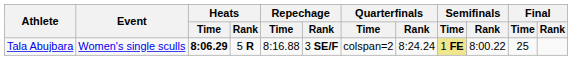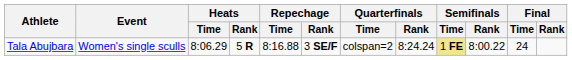(209, 47) bold -> (209, 47) normal
(523, 47) 25 -> (522, 47) 24
